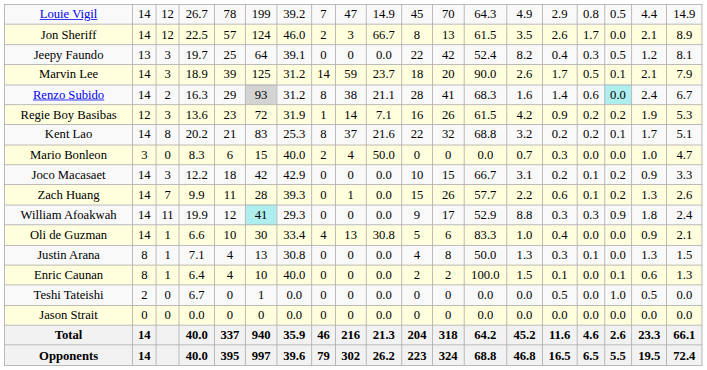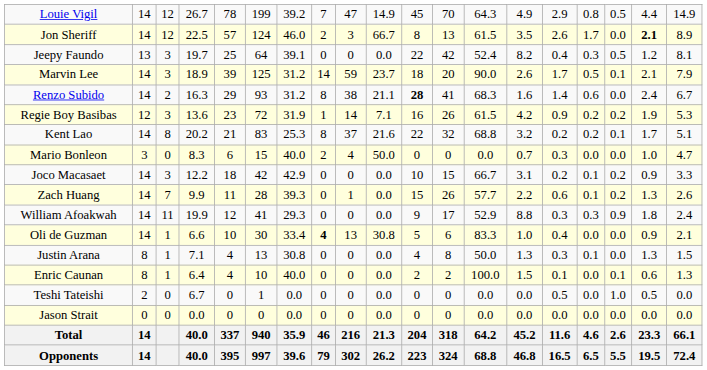(649, 34) normal -> (649, 34) bold
(261, 94) lightgrey background -> (261, 94) no background
(417, 94) normal -> (417, 94) bold
(618, 94) paleturquoise background -> (618, 94) no background
(261, 214) paleturquoise background -> (261, 214) no background
(323, 235) normal -> (323, 235) bold
